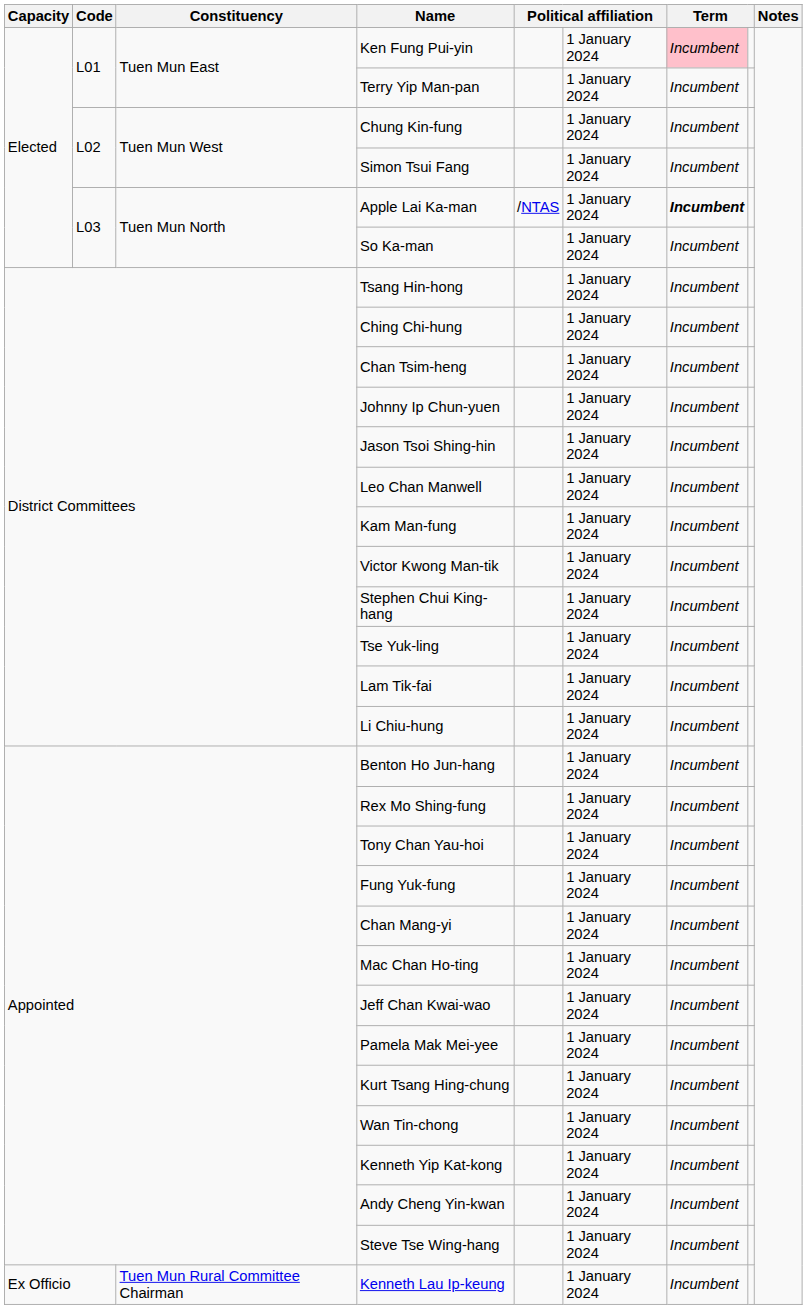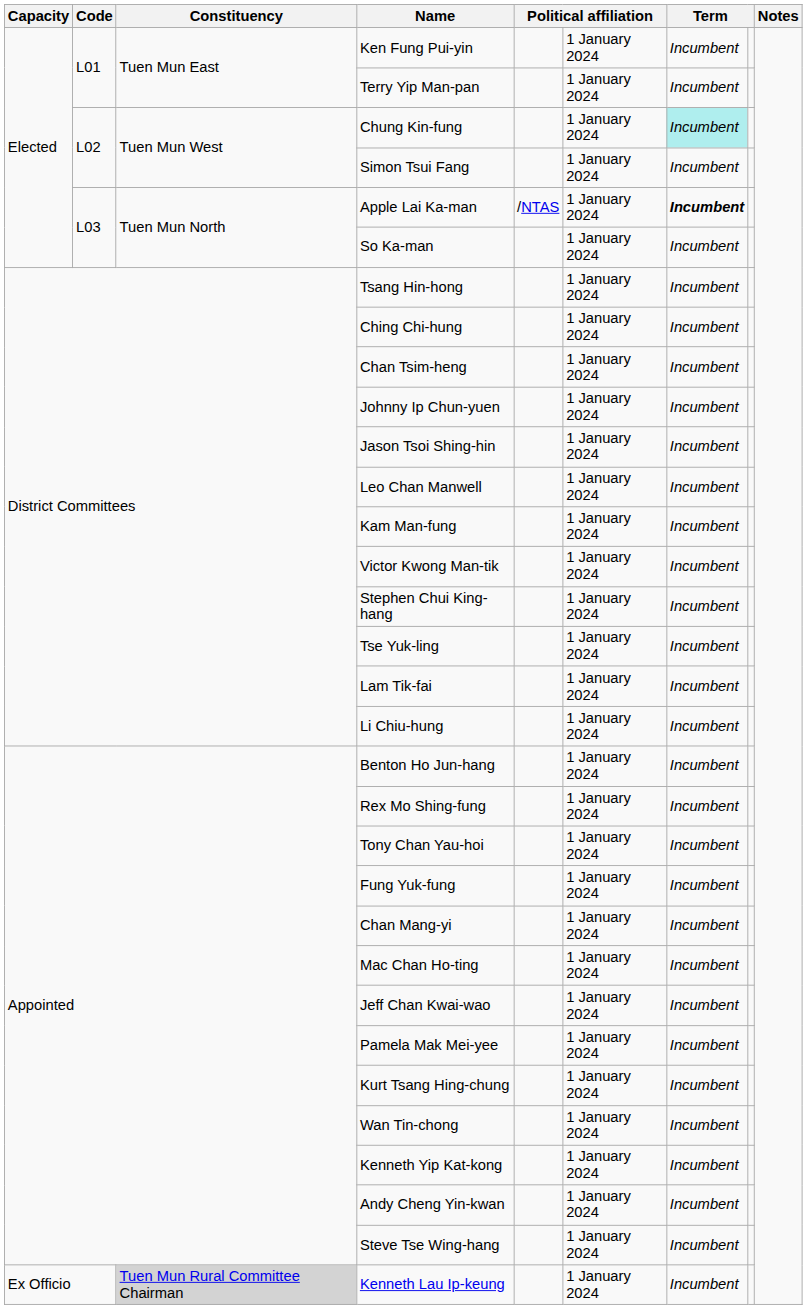(704, 47) pink background -> (704, 47) no background
(704, 127) no background -> (704, 127) paleturquoise background
(210, 1284) no background -> (210, 1284) lightgrey background
